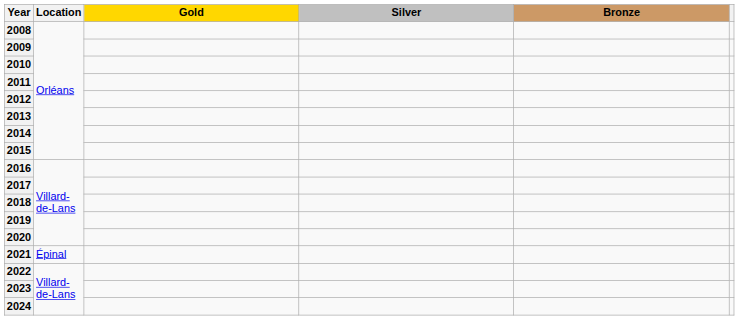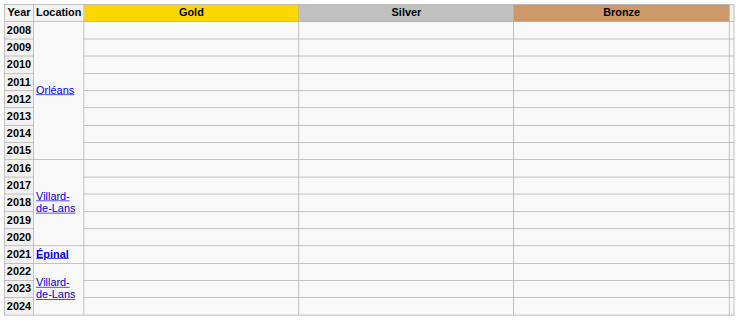(51, 254) normal -> (52, 254) bold
